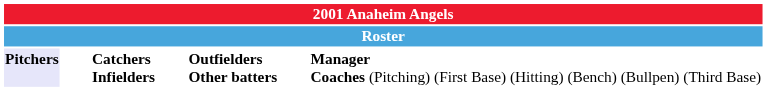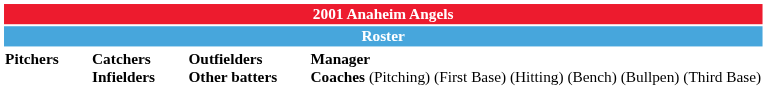(32, 58) lavender background -> (32, 58) no background
